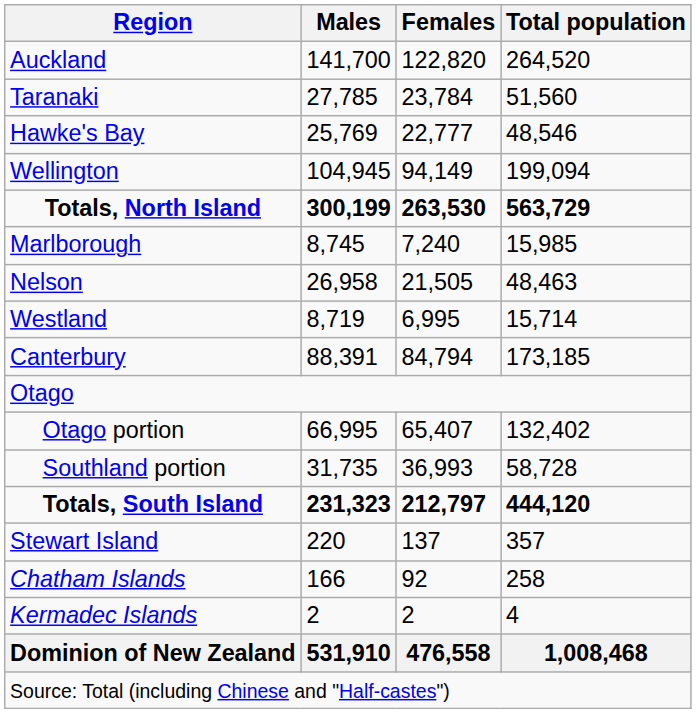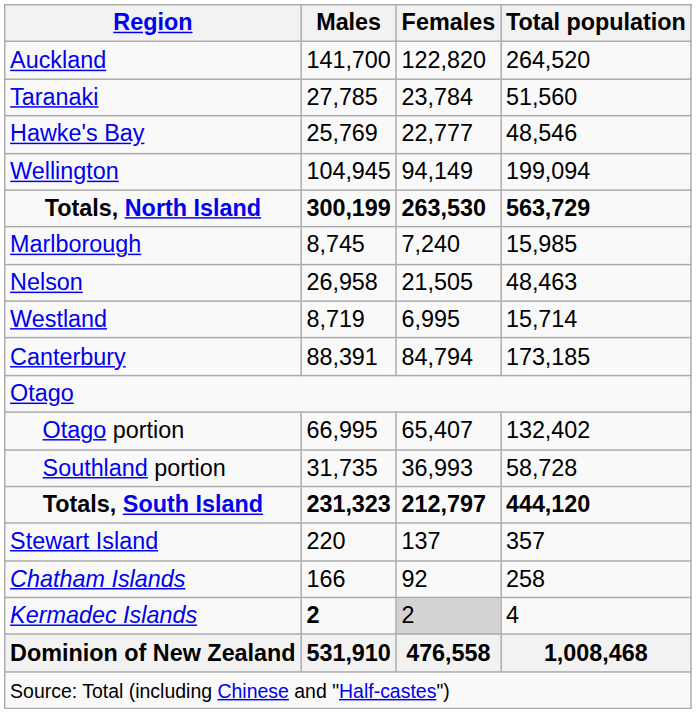(313, 615) normal -> (313, 615) bold
(408, 615) no background -> (408, 615) lightgrey background
